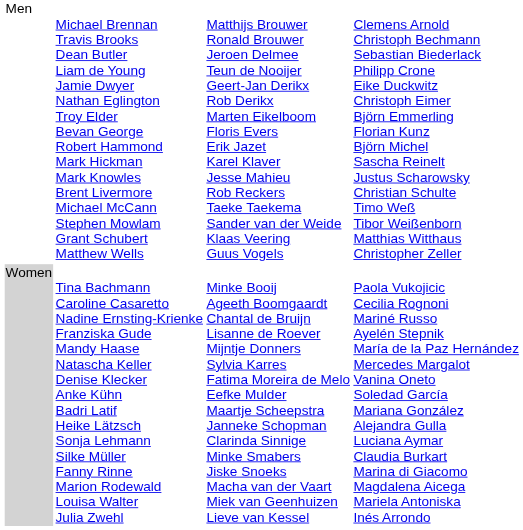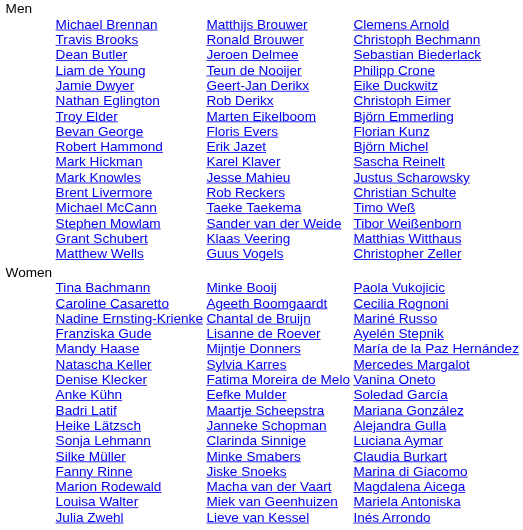(29, 272) lightgrey background -> (29, 272) no background
